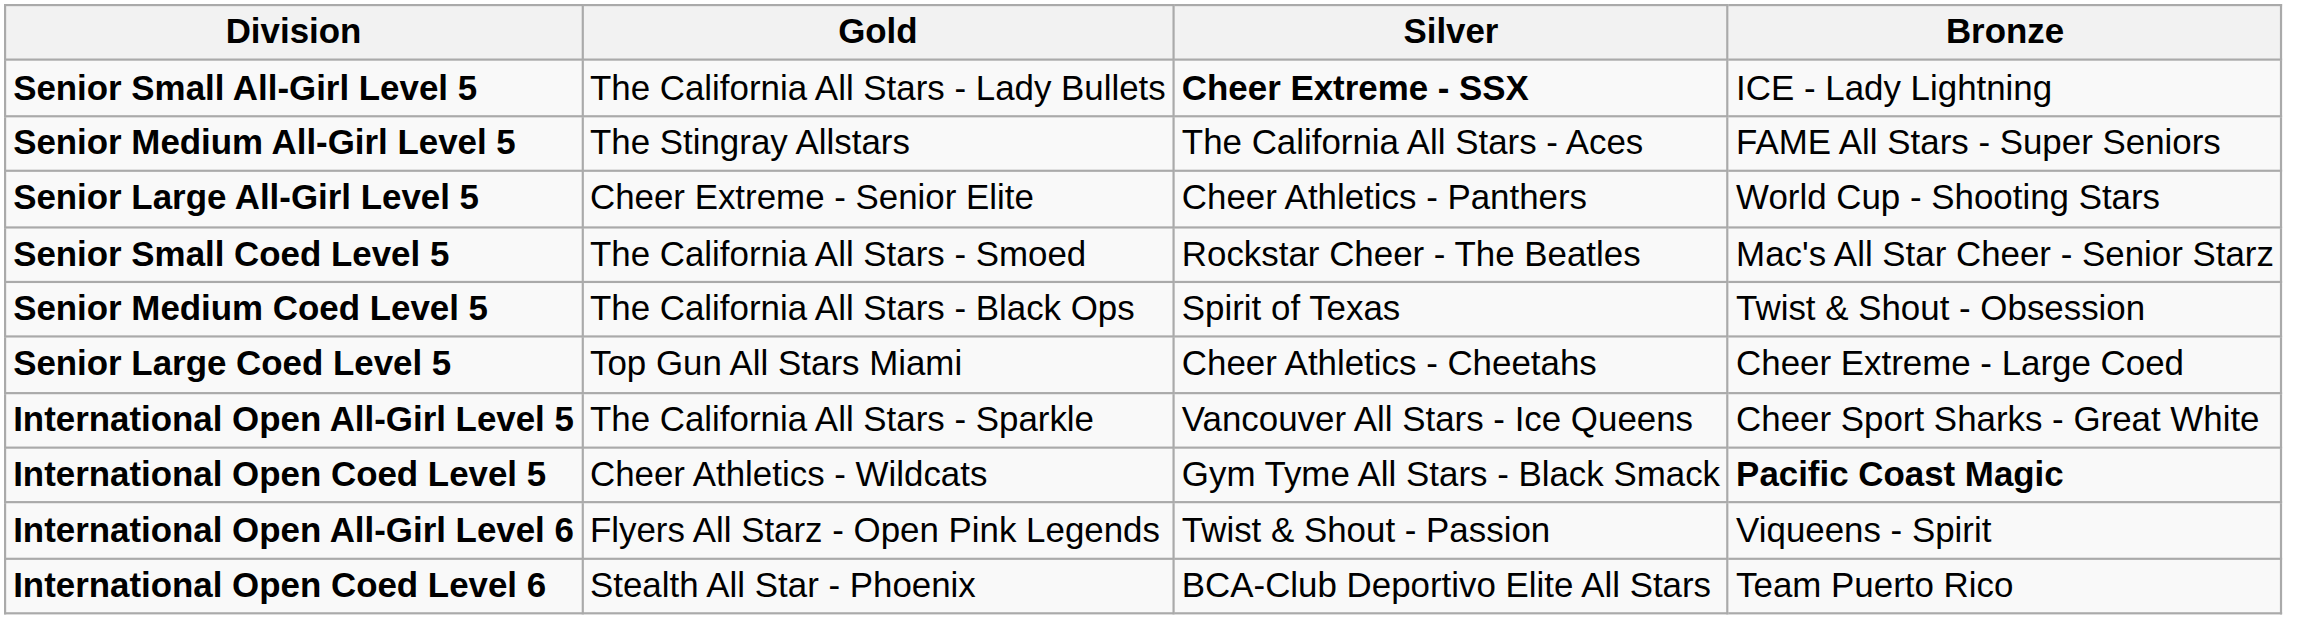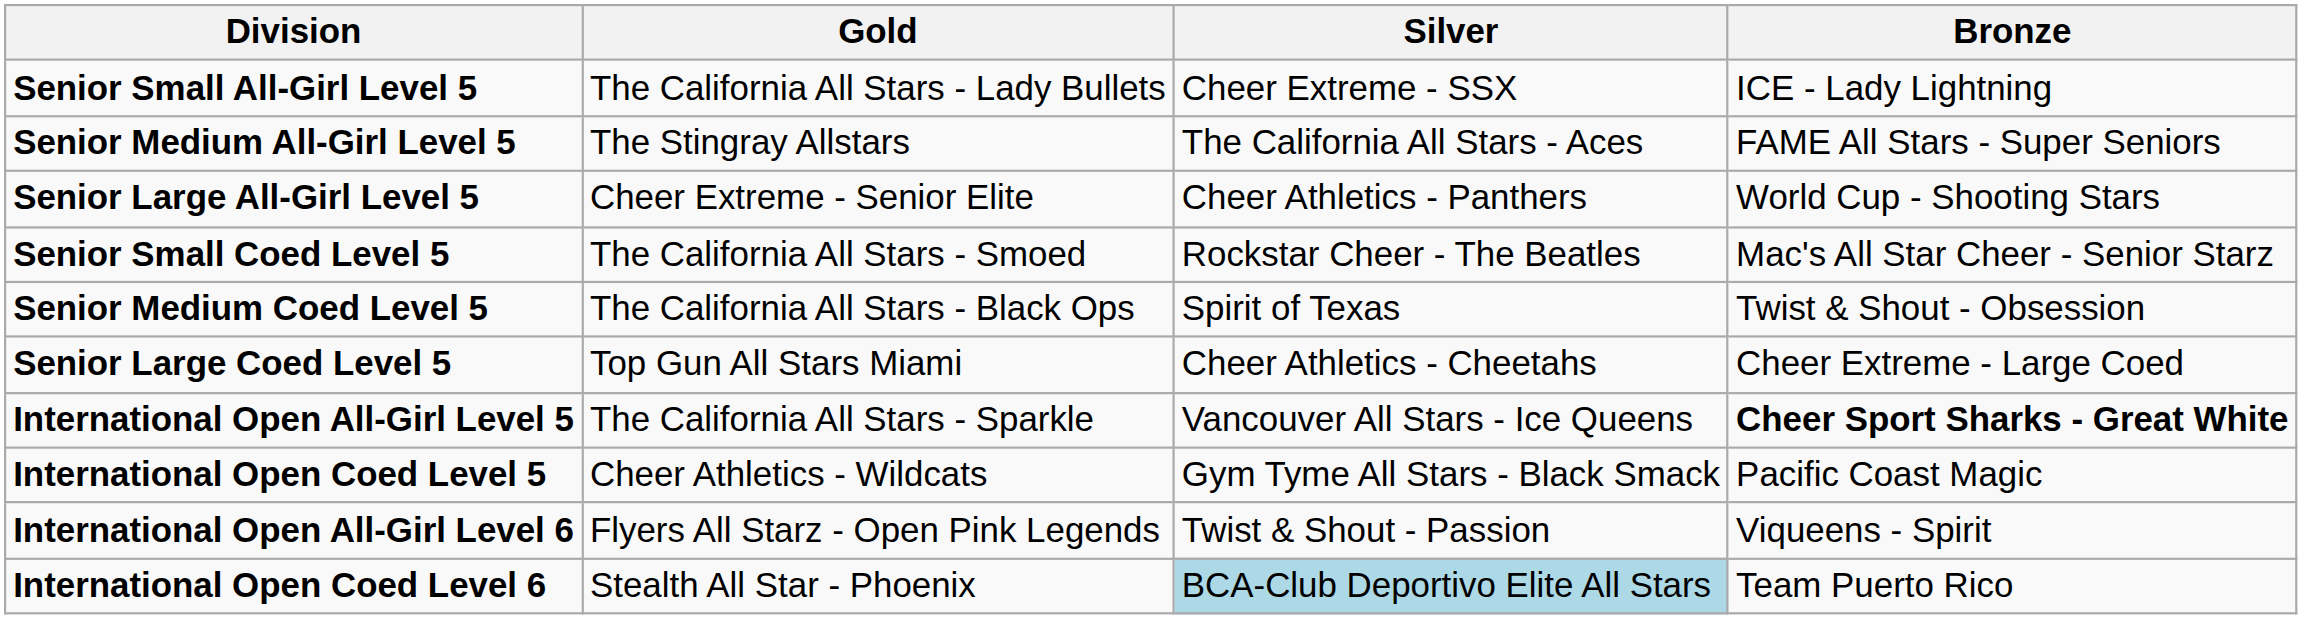(1355, 87) bold -> (1350, 87) normal
(1998, 419) normal -> (2012, 419) bold
(1900, 474) bold -> (1889, 474) normal
(1446, 585) no background -> (1446, 585) lightblue background
